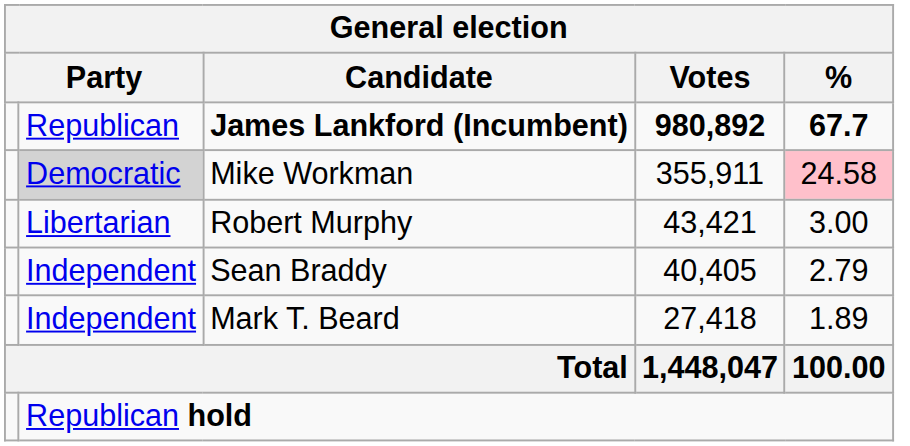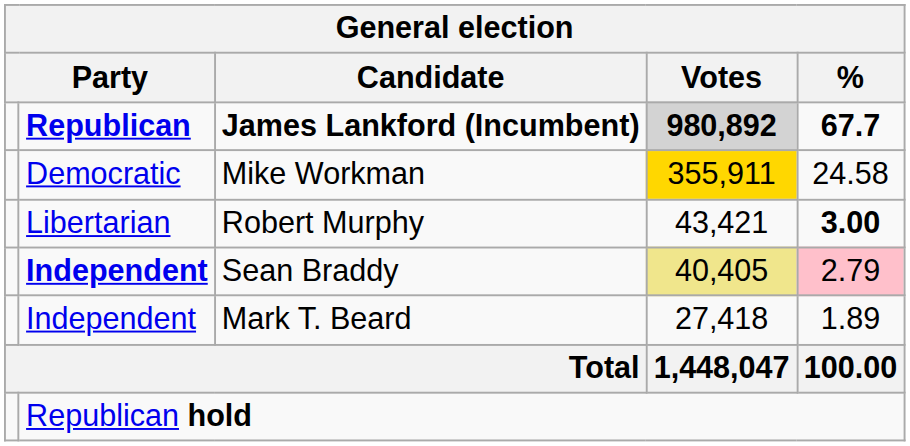(103, 125) normal -> (108, 125) bold
(710, 125) no background -> (722, 125) lightgrey background
(103, 174) lightgrey background -> (103, 174) no background
(710, 174) no background -> (722, 174) gold background
(839, 174) pink background -> (850, 174) no background
(839, 222) normal -> (850, 222) bold
(111, 271) normal -> (117, 271) bold
(710, 271) no background -> (722, 271) khaki background
(839, 271) no background -> (850, 271) pink background
